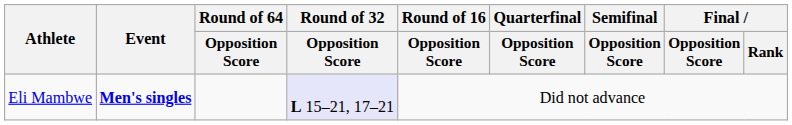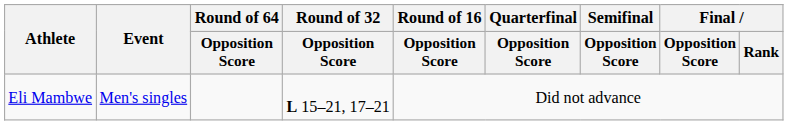(146, 97) bold -> (143, 97) normal
(342, 106) lavender background -> (338, 106) no background
